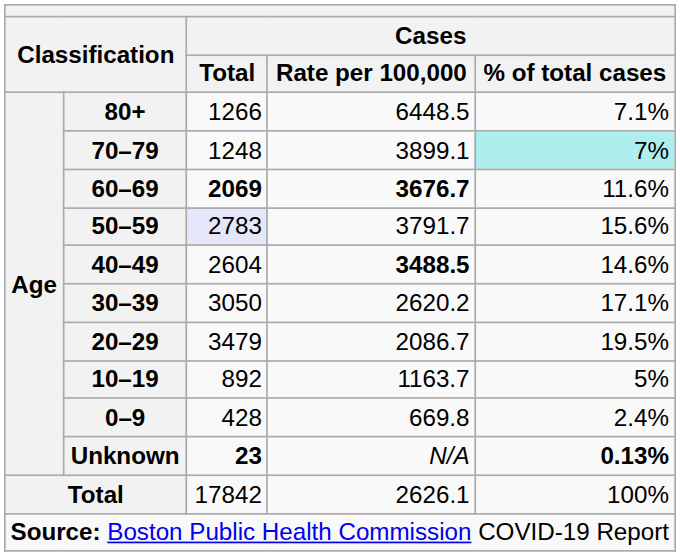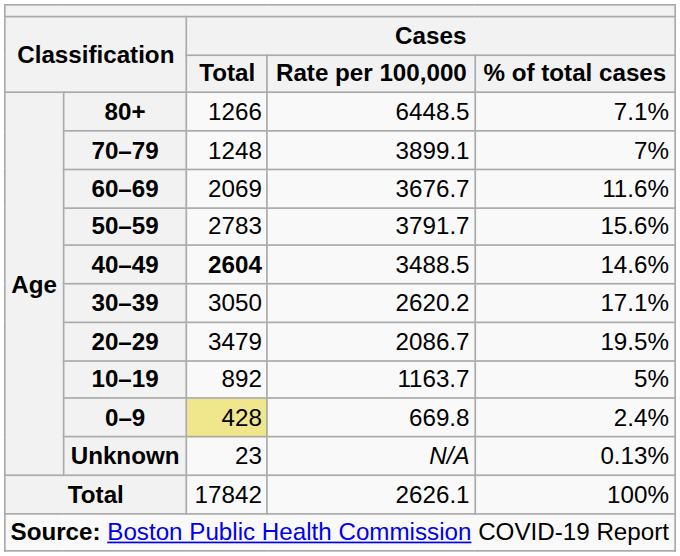(651, 150) paleturquoise background -> (651, 150) no background
(235, 189) bold -> (235, 189) normal
(433, 189) bold -> (433, 189) normal
(235, 227) lavender background -> (235, 227) no background
(235, 265) normal -> (235, 265) bold
(433, 265) bold -> (433, 265) normal
(242, 418) no background -> (242, 418) khaki background
(248, 456) bold -> (248, 456) normal
(635, 456) bold -> (635, 456) normal
